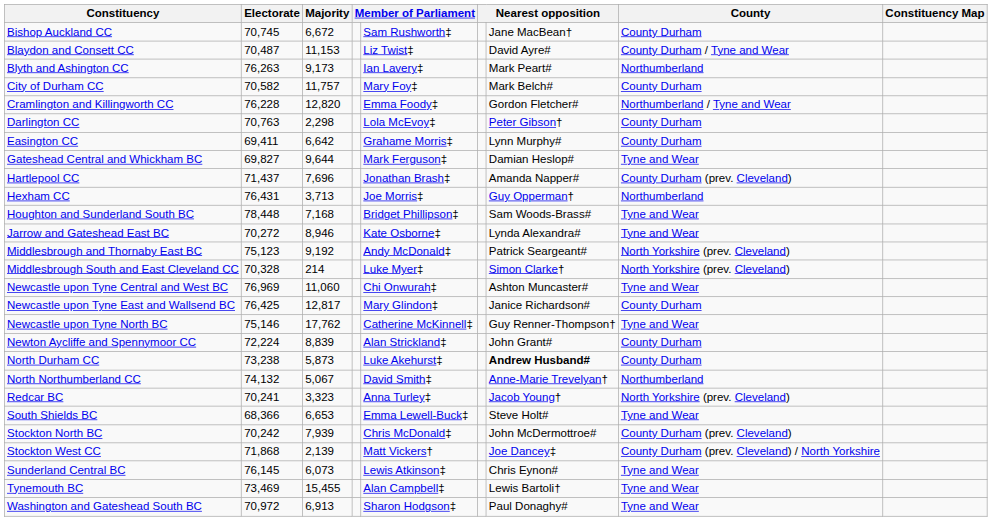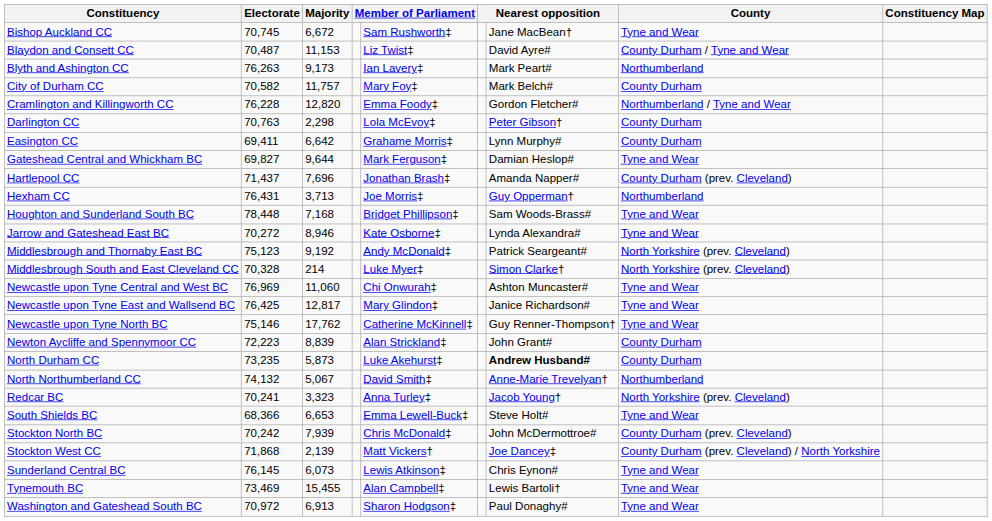(661, 31) County Durham -> (660, 31) Tyne and Wear
(661, 305) County Durham -> (660, 305) Tyne and Wear
(262, 342) 72,224 -> (262, 342) 72,223
(262, 360) 73,238 -> (262, 360) 73,235
